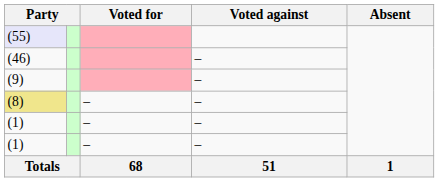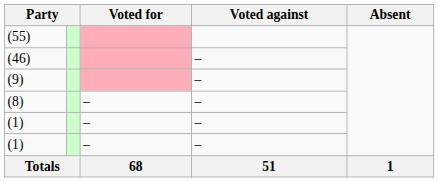(19, 36) lavender background -> (19, 36) no background
(15, 101) khaki background -> (15, 101) no background
